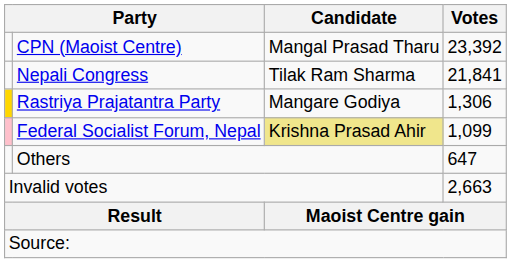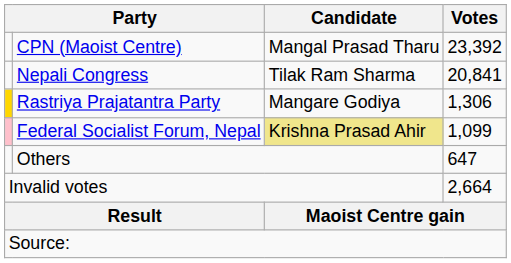(475, 74) 21,841 -> (475, 74) 20,841
(470, 187) 2,663 -> (470, 187) 2,664
